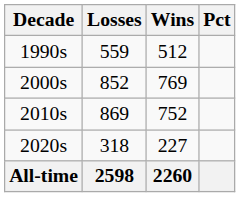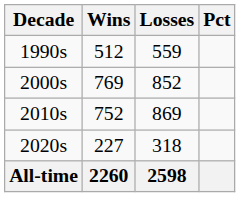columns swapped: (173, 20) <-> (114, 20)
